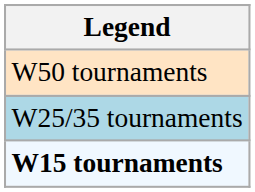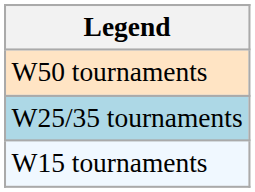(117, 162) bold -> (110, 162) normal
